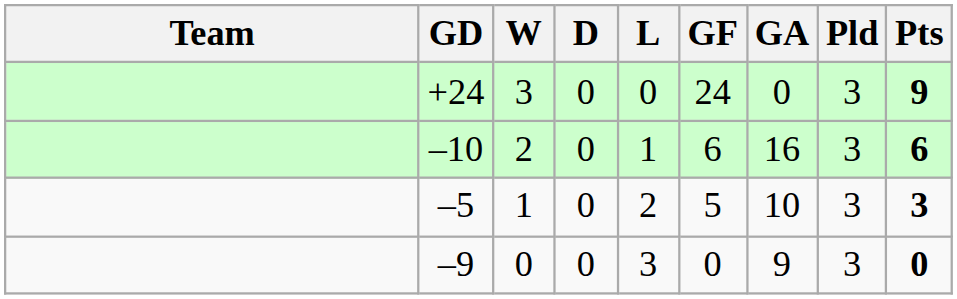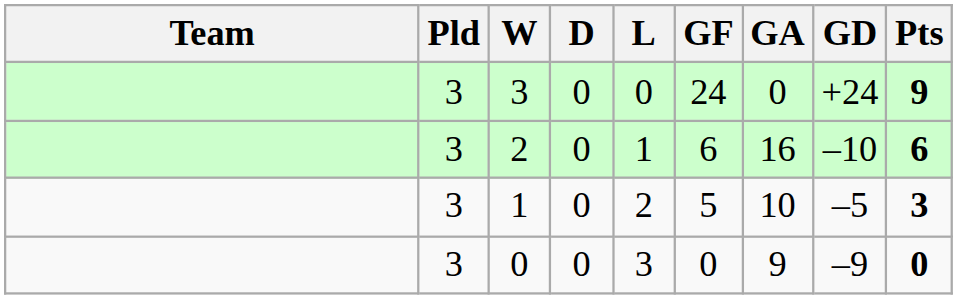columns swapped: (852, 33) <-> (456, 33)
